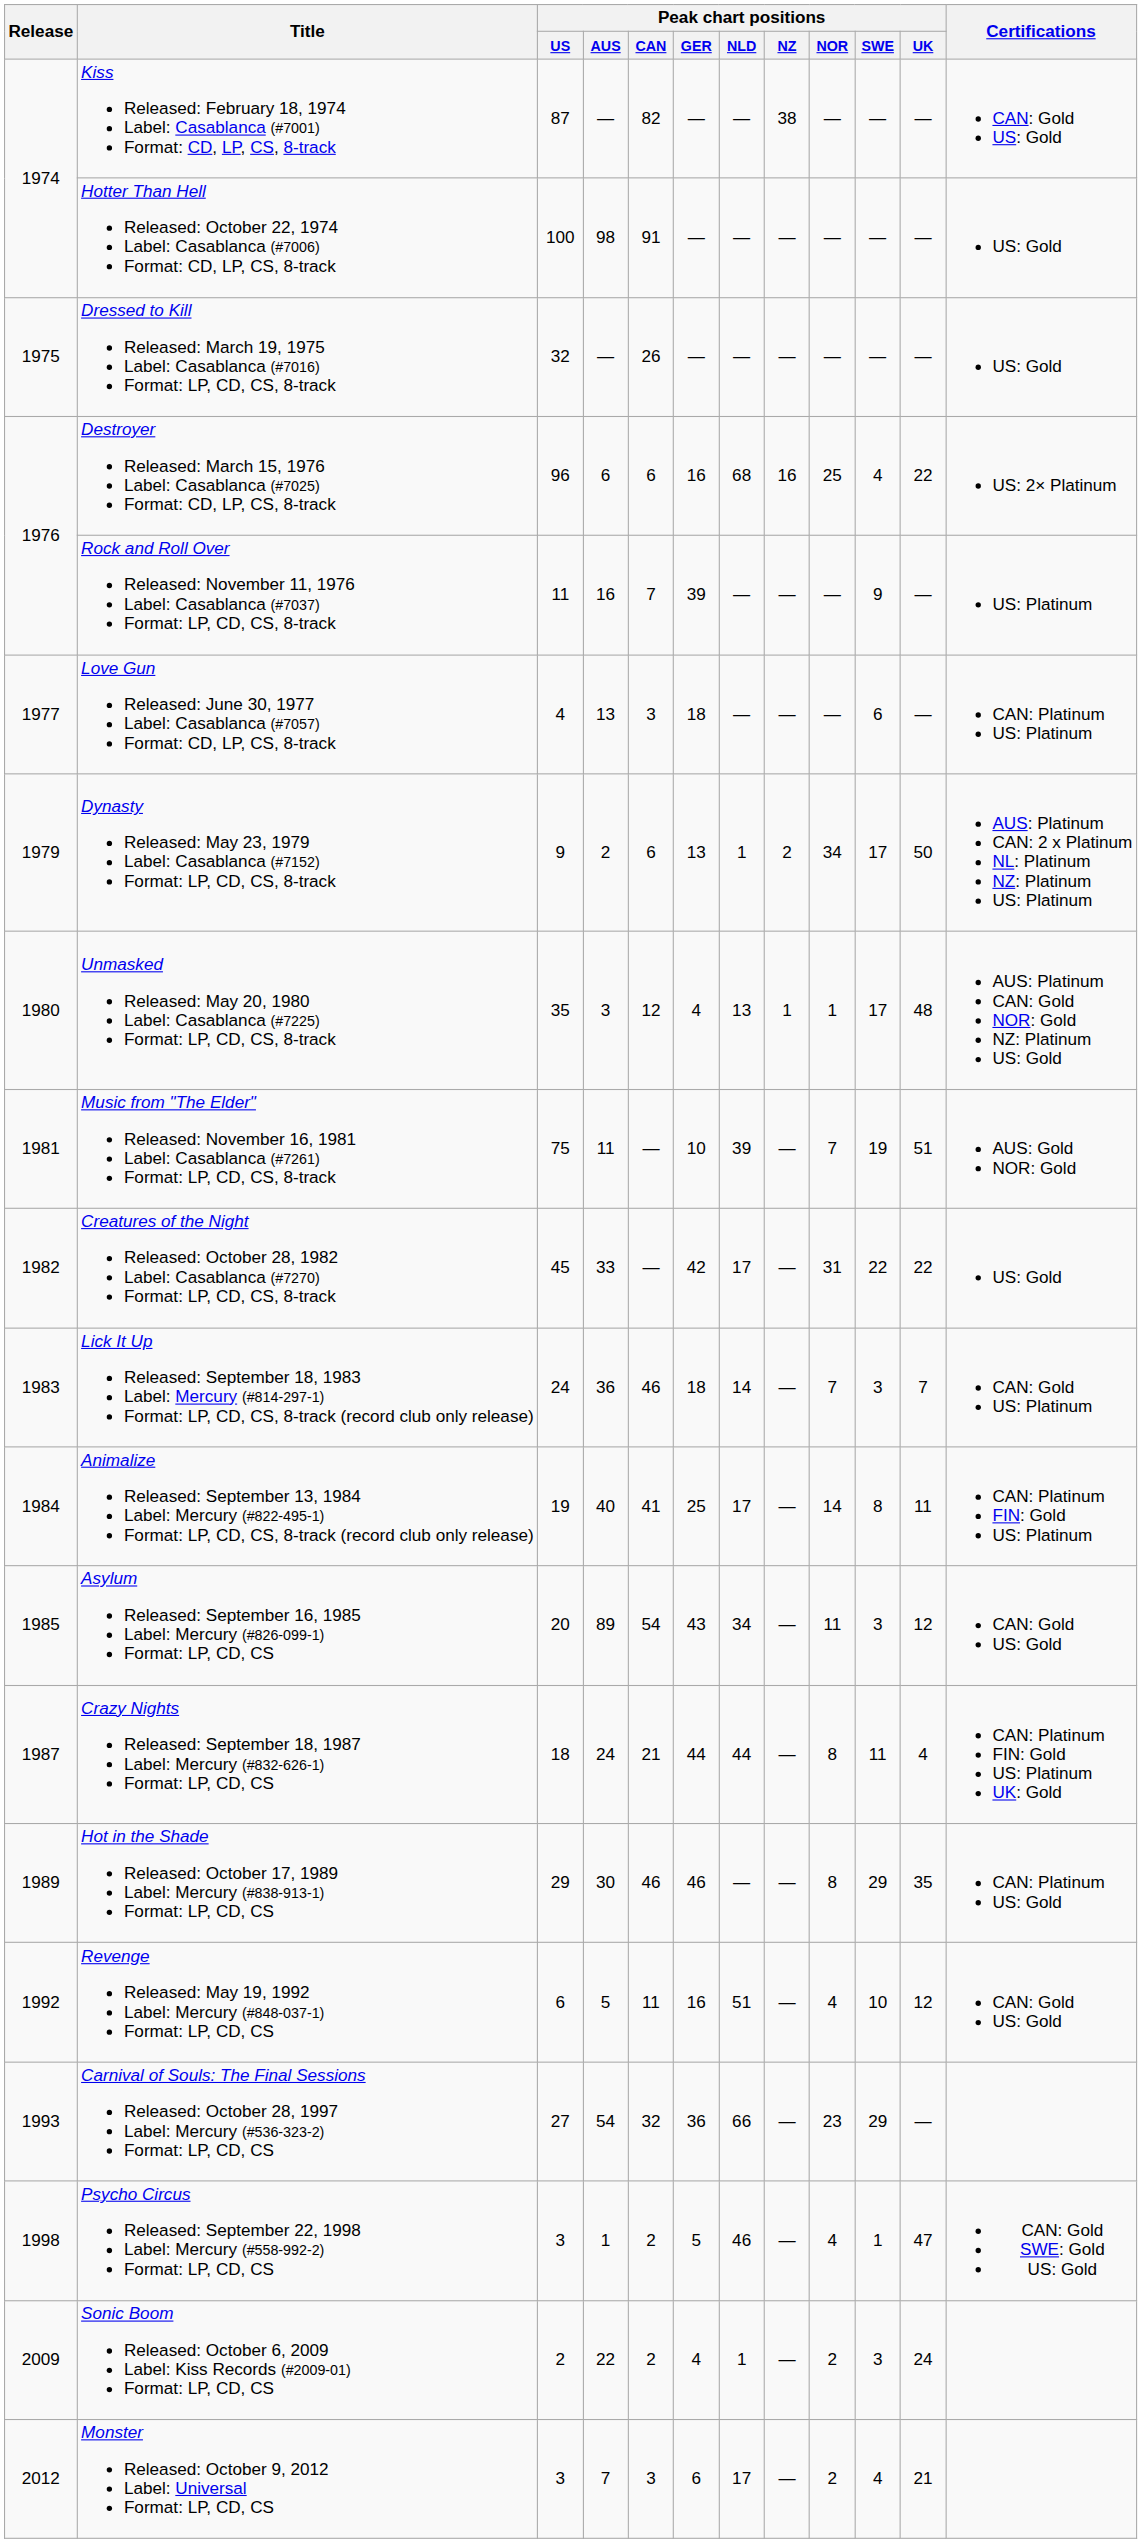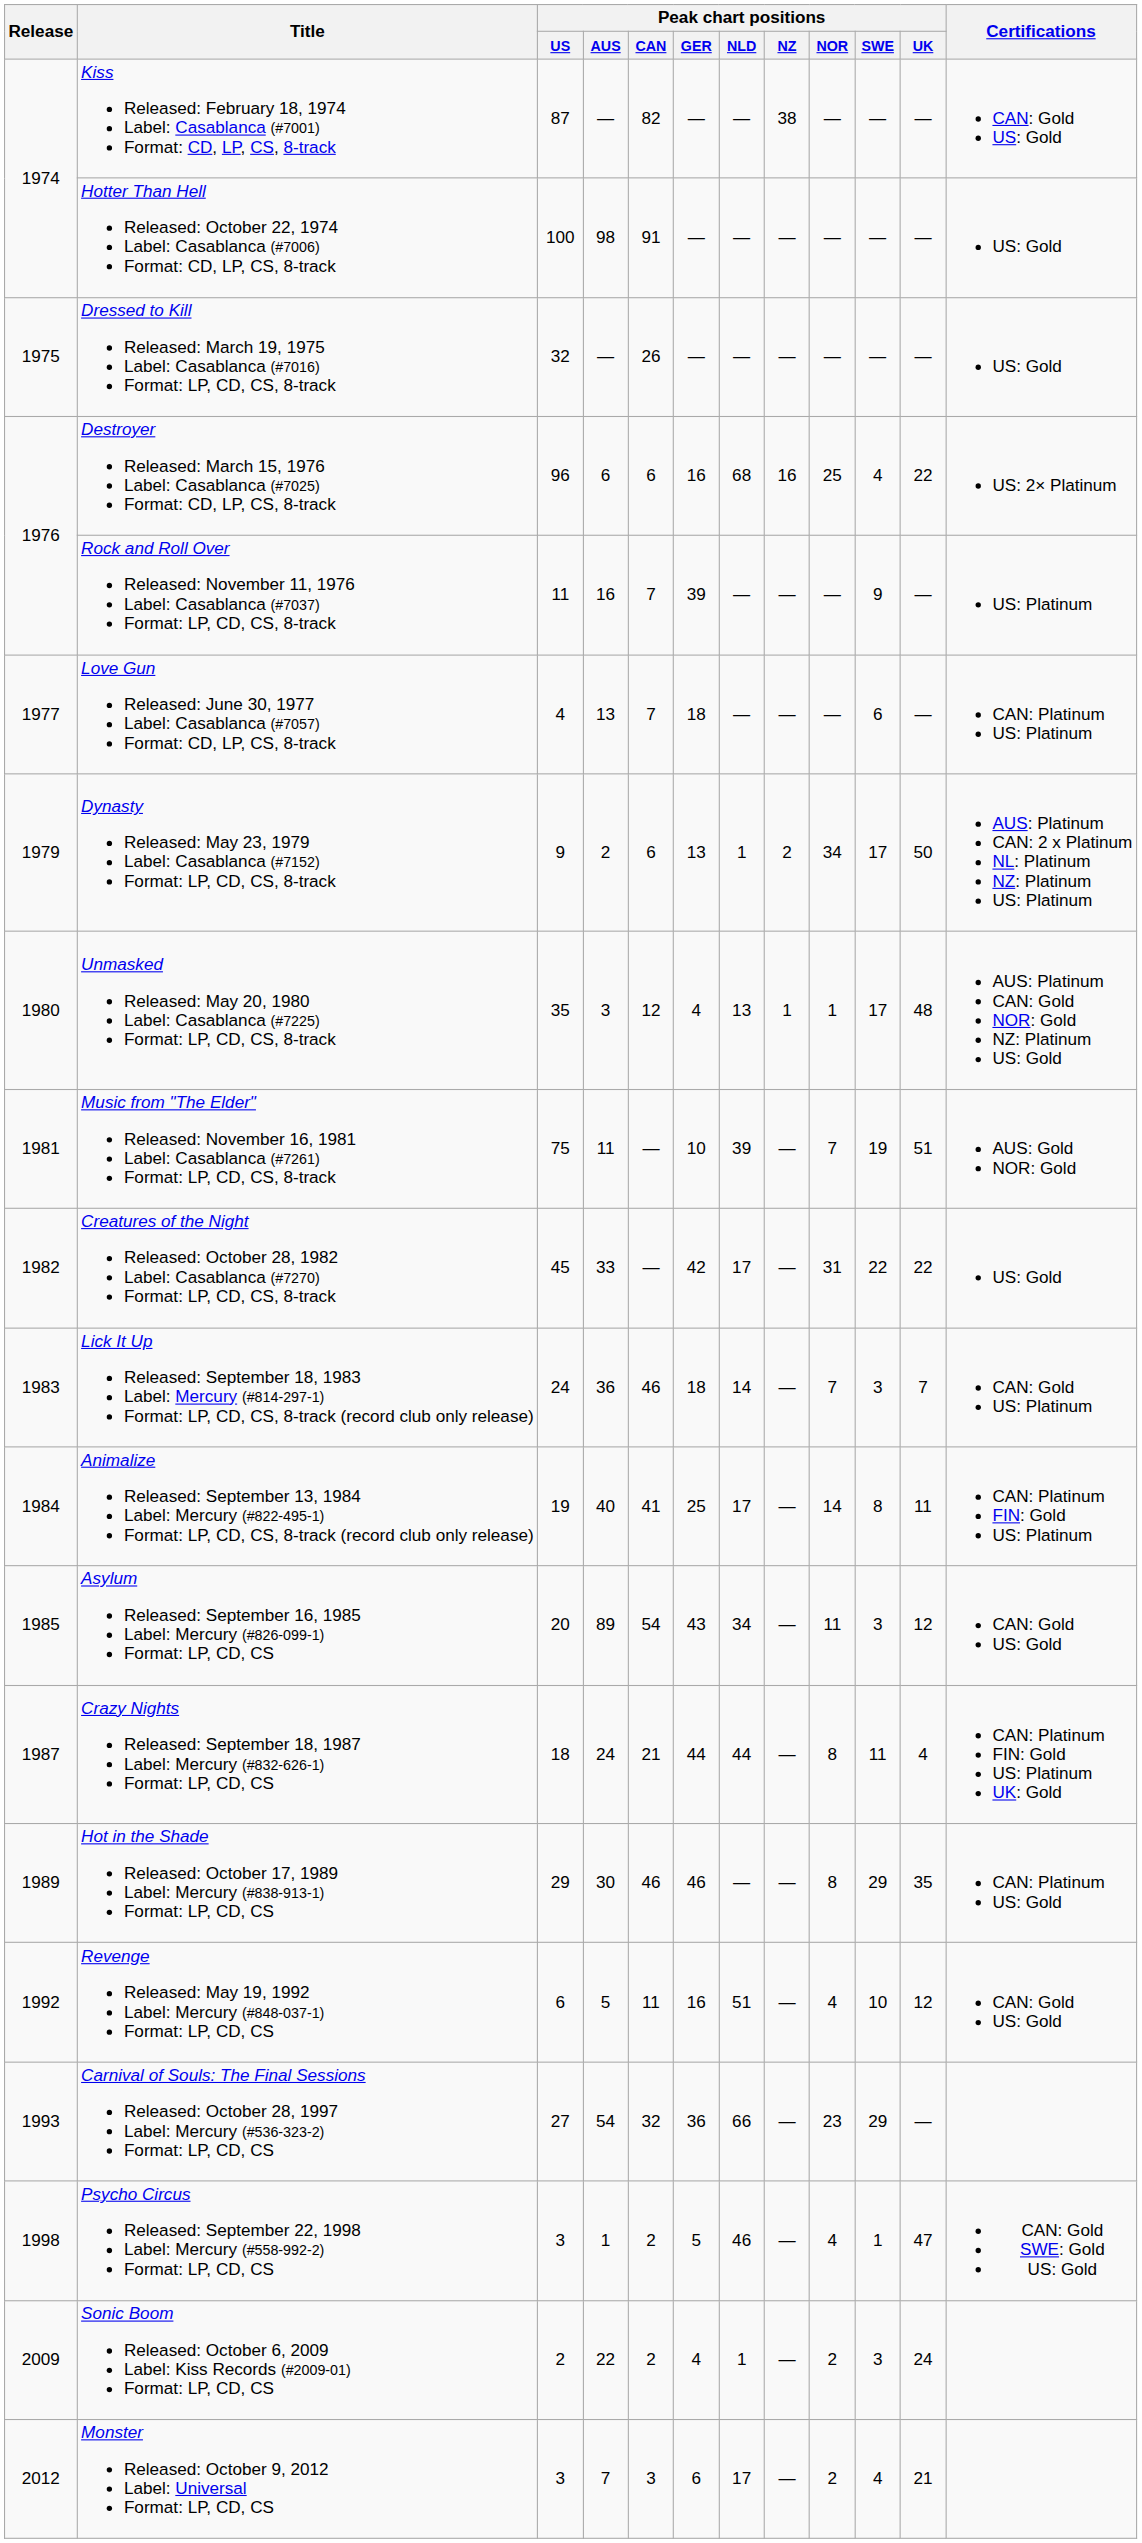(651, 714) 3 -> (651, 714) 7
